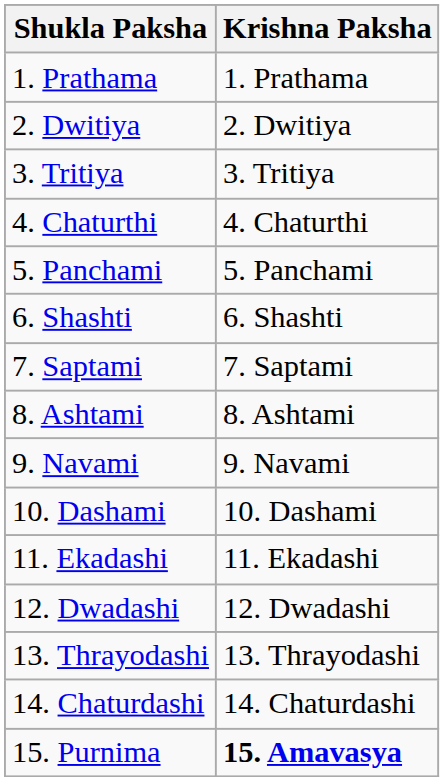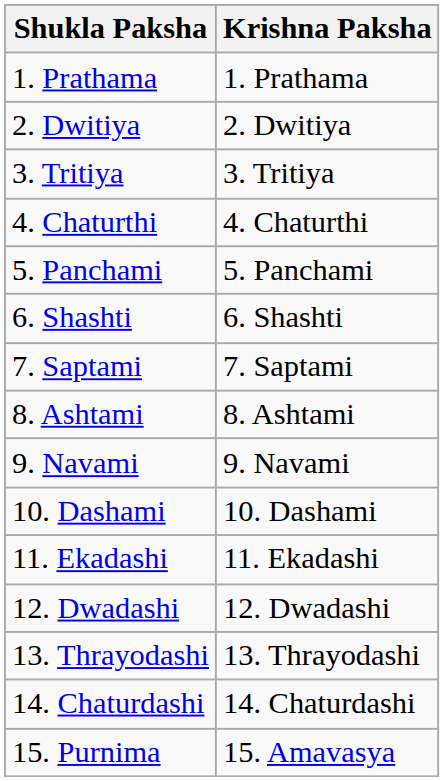(313, 751) bold -> (309, 751) normal
